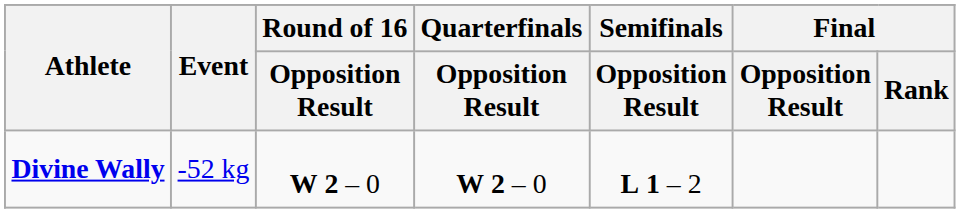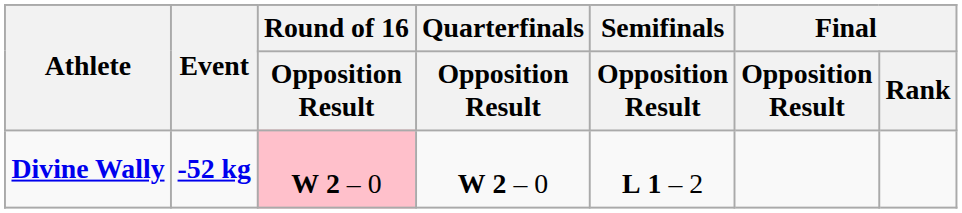(213, 168) normal -> (214, 168) bold
(335, 185) no background -> (336, 185) pink background
